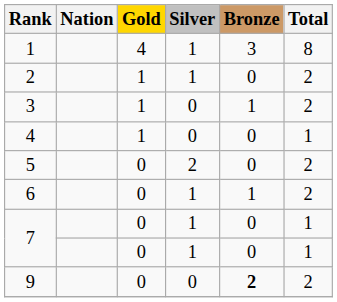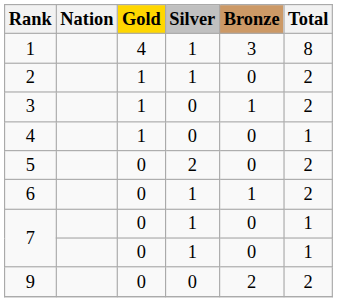(252, 281) bold -> (252, 281) normal
